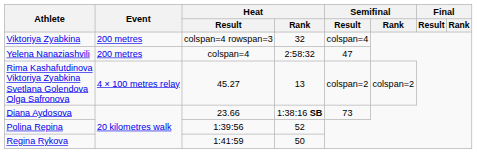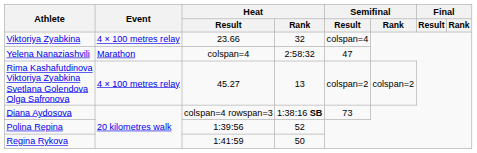(120, 40) 200 metres -> (138, 40) 4 × 100 metres relay
(228, 40) colspan=4 rowspan=3 -> (228, 40) 23.66
(120, 54) 200 metres -> (116, 54) Marathon
(228, 113) 23.66 -> (228, 113) colspan=4 rowspan=3
